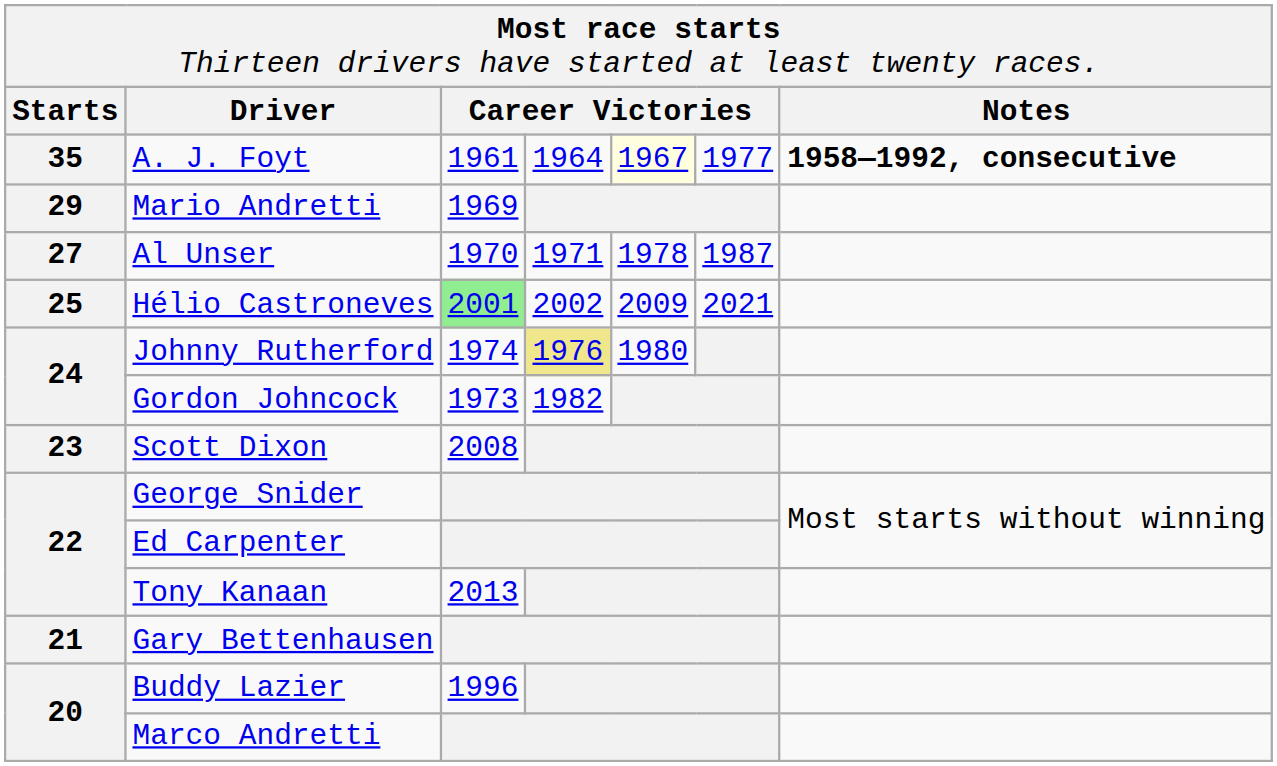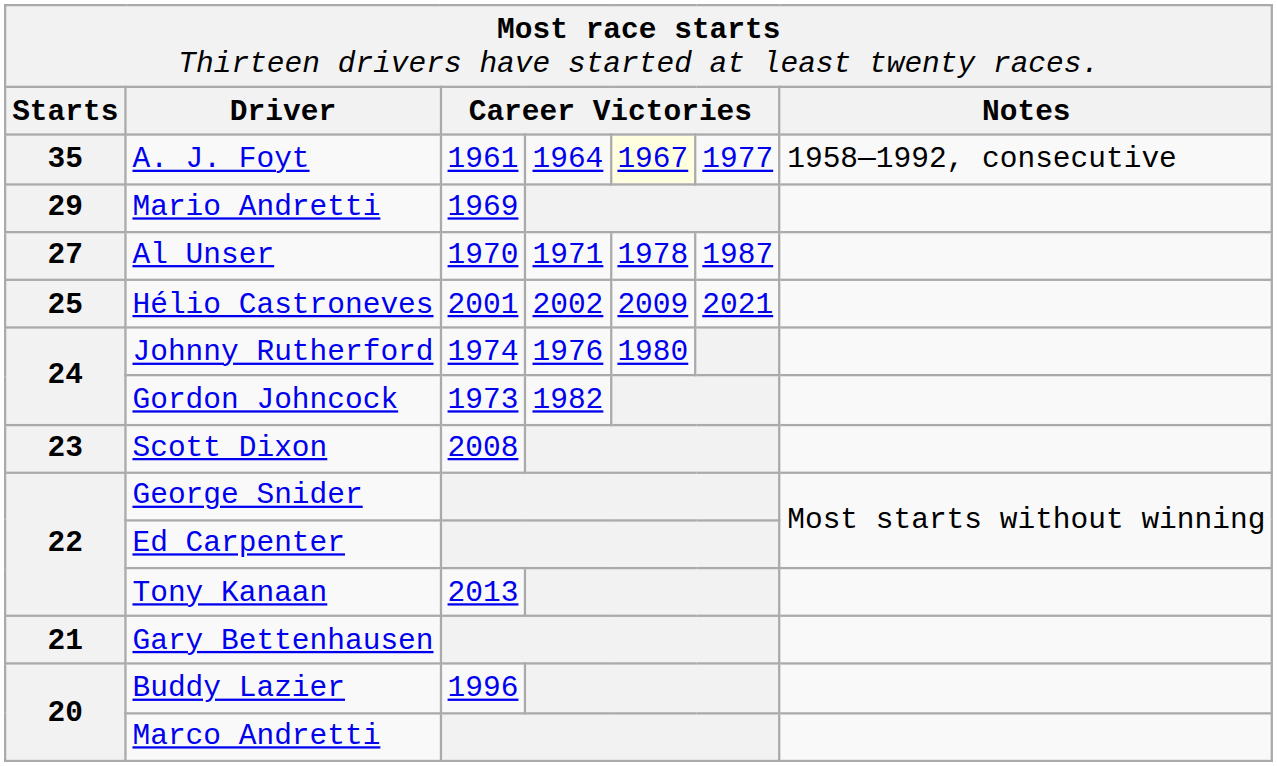(982, 159) bold -> (982, 159) normal
(483, 304) lightgreen background -> (483, 304) no background
(568, 352) khaki background -> (568, 352) no background
